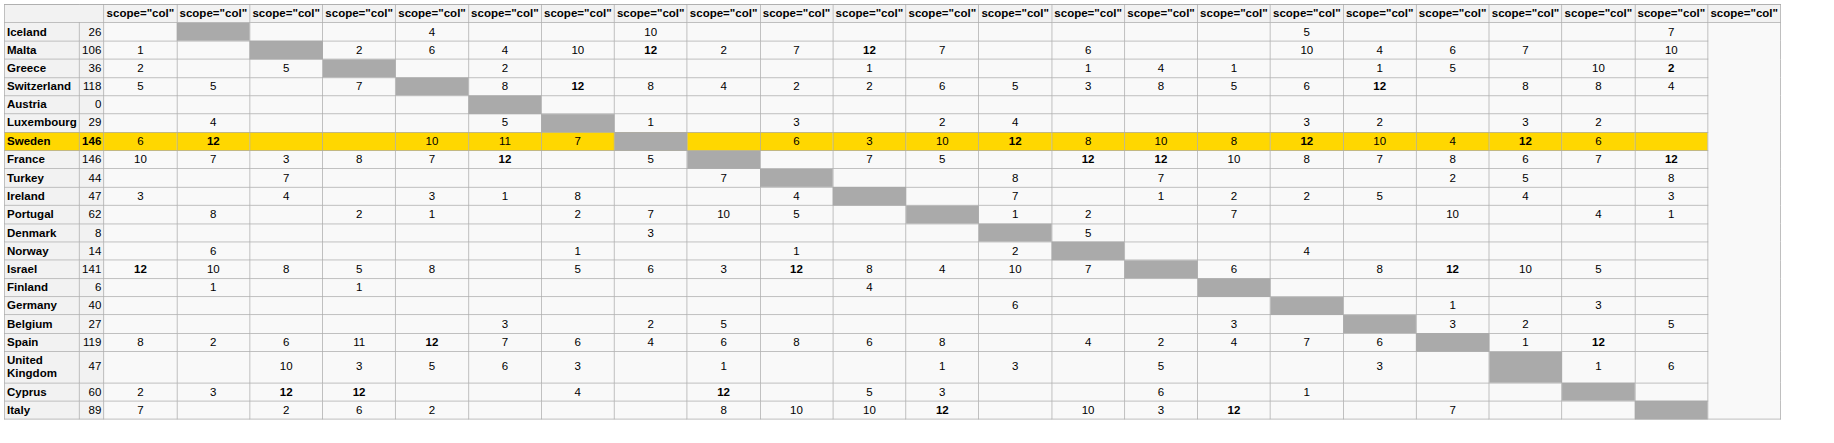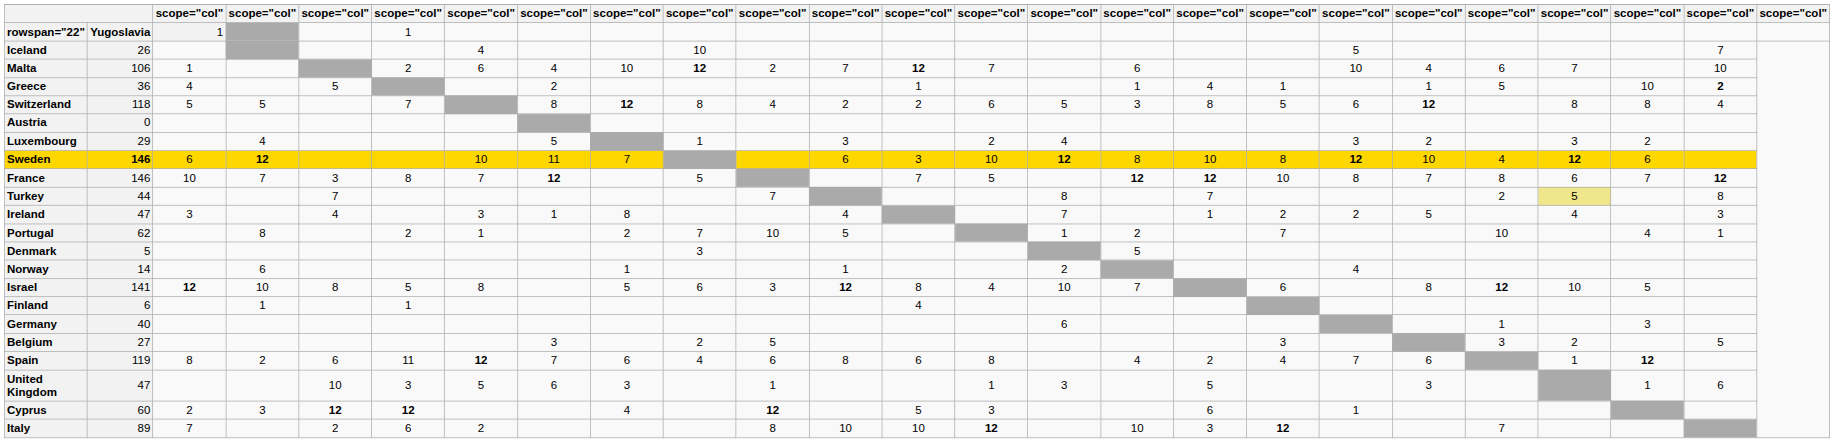+ row: (46, 31)
(140, 68) 2 -> (189, 86) 4
(1526, 178) no background -> (1575, 196) khaki background
(98, 232) 8 -> (147, 251) 5
